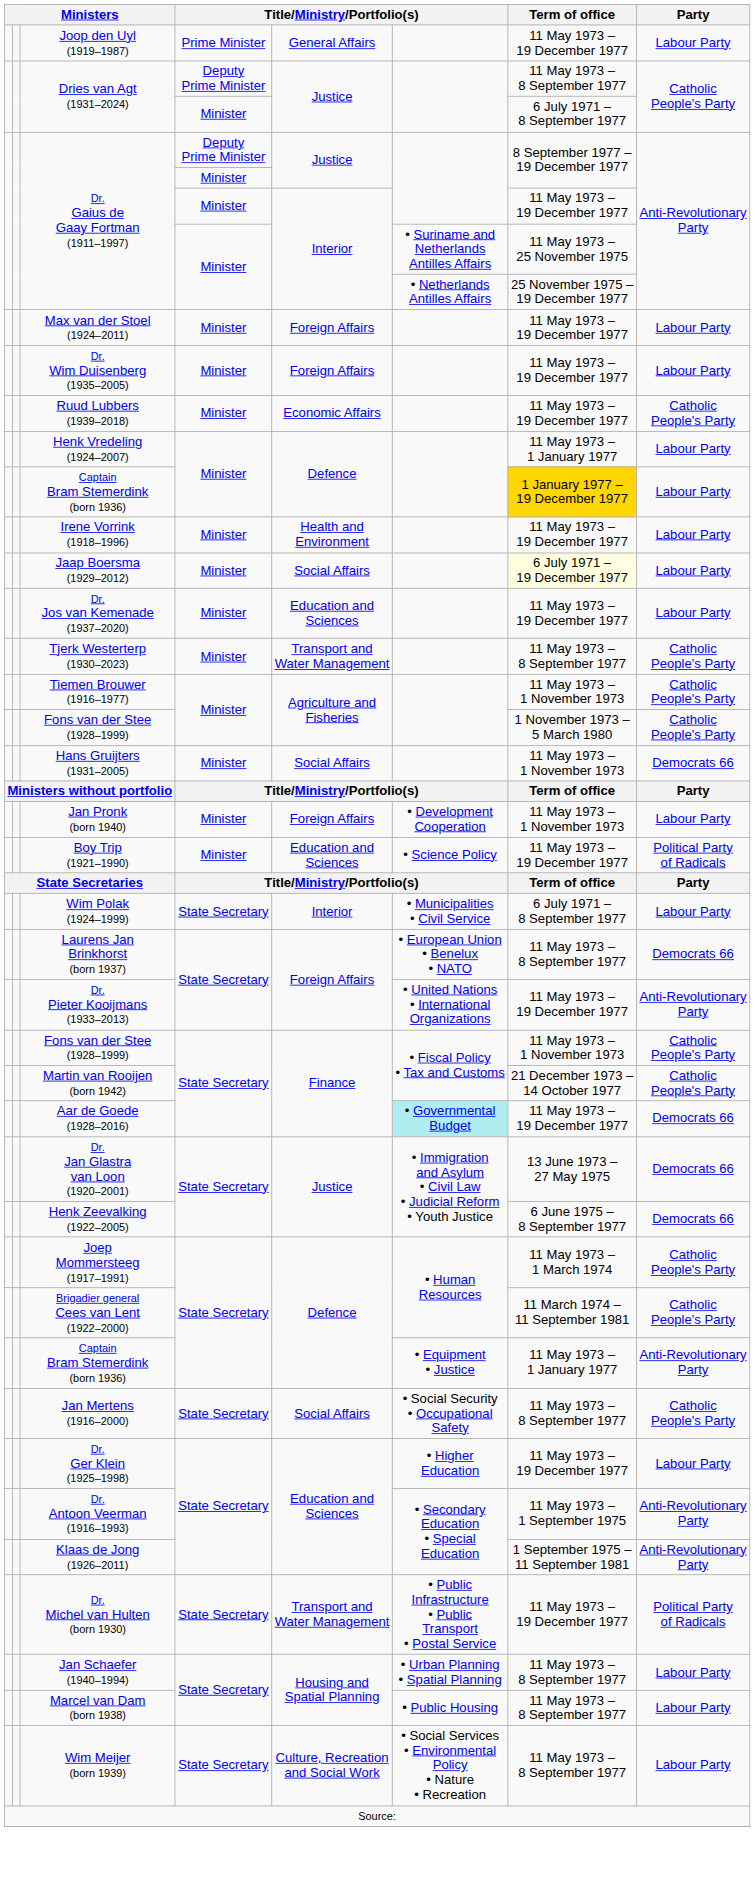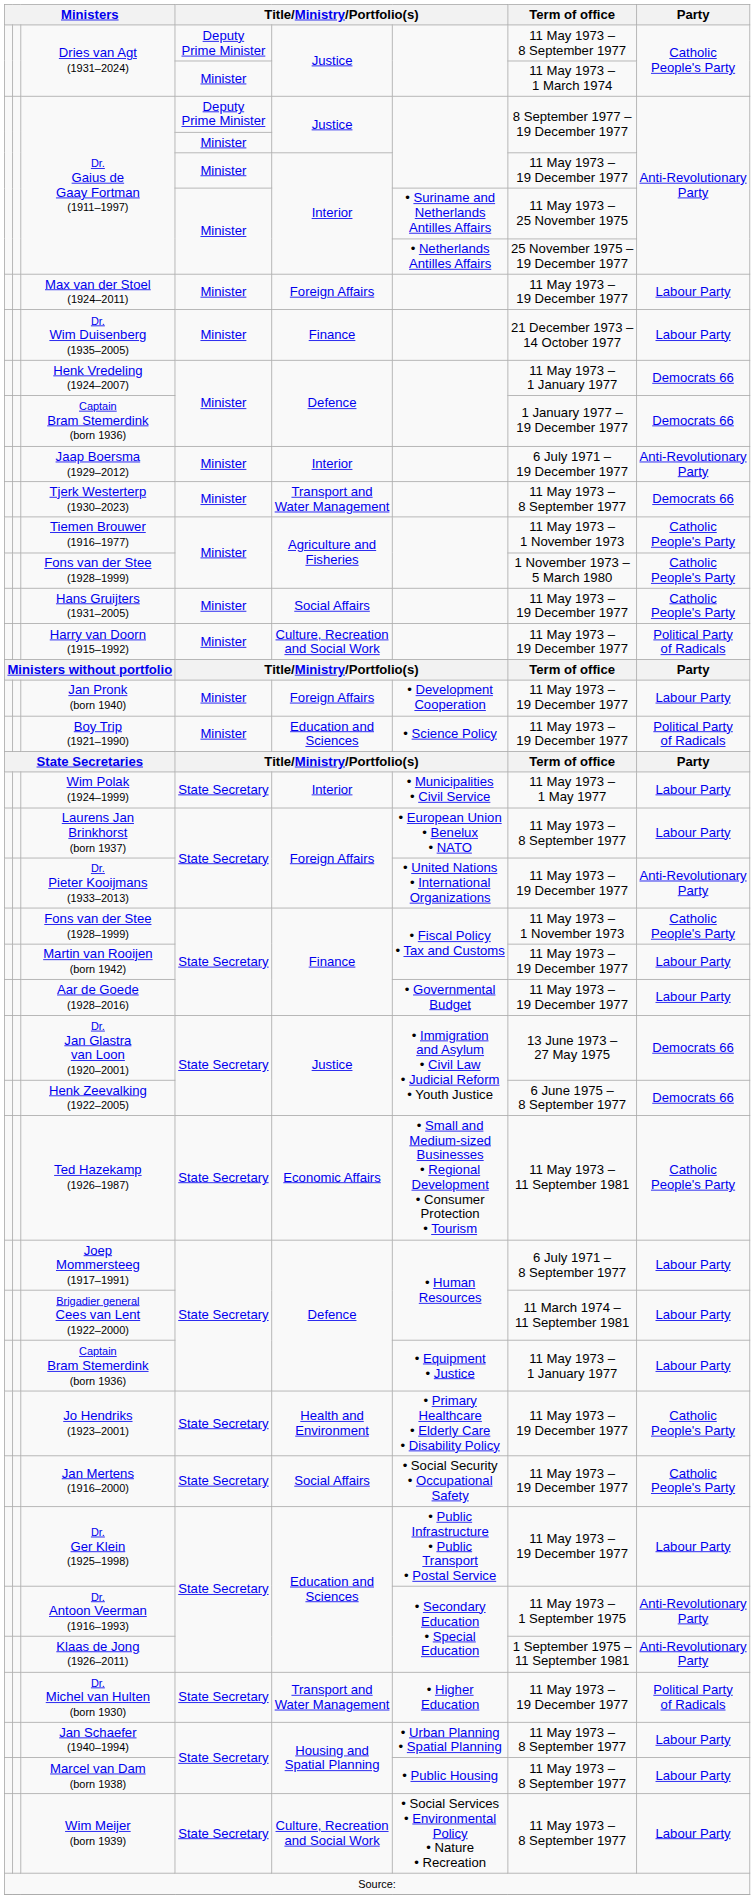- row: (98, 43)
(572, 114) 6 July 1971 – 8 September 1977 -> (572, 78) 11 May 1973 – 1 March 1974
(332, 370) Foreign Affairs -> (332, 335) Finance
(572, 370) 11 May 1973 – 19 December 1977 -> (572, 335) 21 December 1973 – 14 October 1977
- row: (98, 413)
(693, 449) Labour Party -> (693, 377) Democrats 66
(572, 492) gold background -> (572, 420) no background
(693, 492) Labour Party -> (693, 420) Democrats 66
- row: (98, 534)
(332, 570) Social Affairs -> (332, 463) Interior
(572, 570) lightyellow background -> (572, 463) no background
(693, 570) Labour Party -> (693, 463) Anti-Revolutionary Party
- row: (98, 614)
(693, 656) Catholic People's Party -> (693, 499) Democrats 66
(572, 763) 11 May 1973 – 1 November 1973 -> (572, 606) 11 May 1973 – 19 December 1977
(693, 763) Democrats 66 -> (693, 606) Catholic People's Party
+ row: (98, 641)
(572, 819) 11 May 1973 – 1 November 1973 -> (572, 698) 11 May 1973 – 19 December 1977
(572, 911) 6 July 1971 – 8 September 1977 -> (572, 790) 11 May 1973 – 1 May 1977
(693, 954) Democrats 66 -> (693, 832) Labour Party
(572, 1083) 21 December 1973 – 14 October 1977 -> (572, 961) 11 May 1973 – 19 December 1977
(693, 1083) Catholic People's Party -> (693, 961) Labour Party
(450, 1118) paleturquoise background -> (450, 997) no background
(693, 1118) Democrats 66 -> (693, 997) Labour Party
+ row: (98, 1177)
(572, 1262) 11 May 1973 – 1 March 1974 -> (572, 1265) 6 July 1971 – 8 September 1977
(693, 1262) Catholic People's Party -> (693, 1265) Labour Party
(693, 1312) Catholic People's Party -> (693, 1315) Labour Party
(693, 1363) Anti-Revolutionary Party -> (693, 1365) Labour Party
+ row: (98, 1423)
(572, 1413) 11 May 1973 – 8 September 1977 -> (572, 1481) 11 May 1973 – 19 December 1977
(450, 1463) • Higher Education -> (450, 1546) • Public Infrastructure • Public Transport • Postal Service
(450, 1614) • Public Infrastructure • Public Transport • Postal Service -> (450, 1697) • Higher Education
